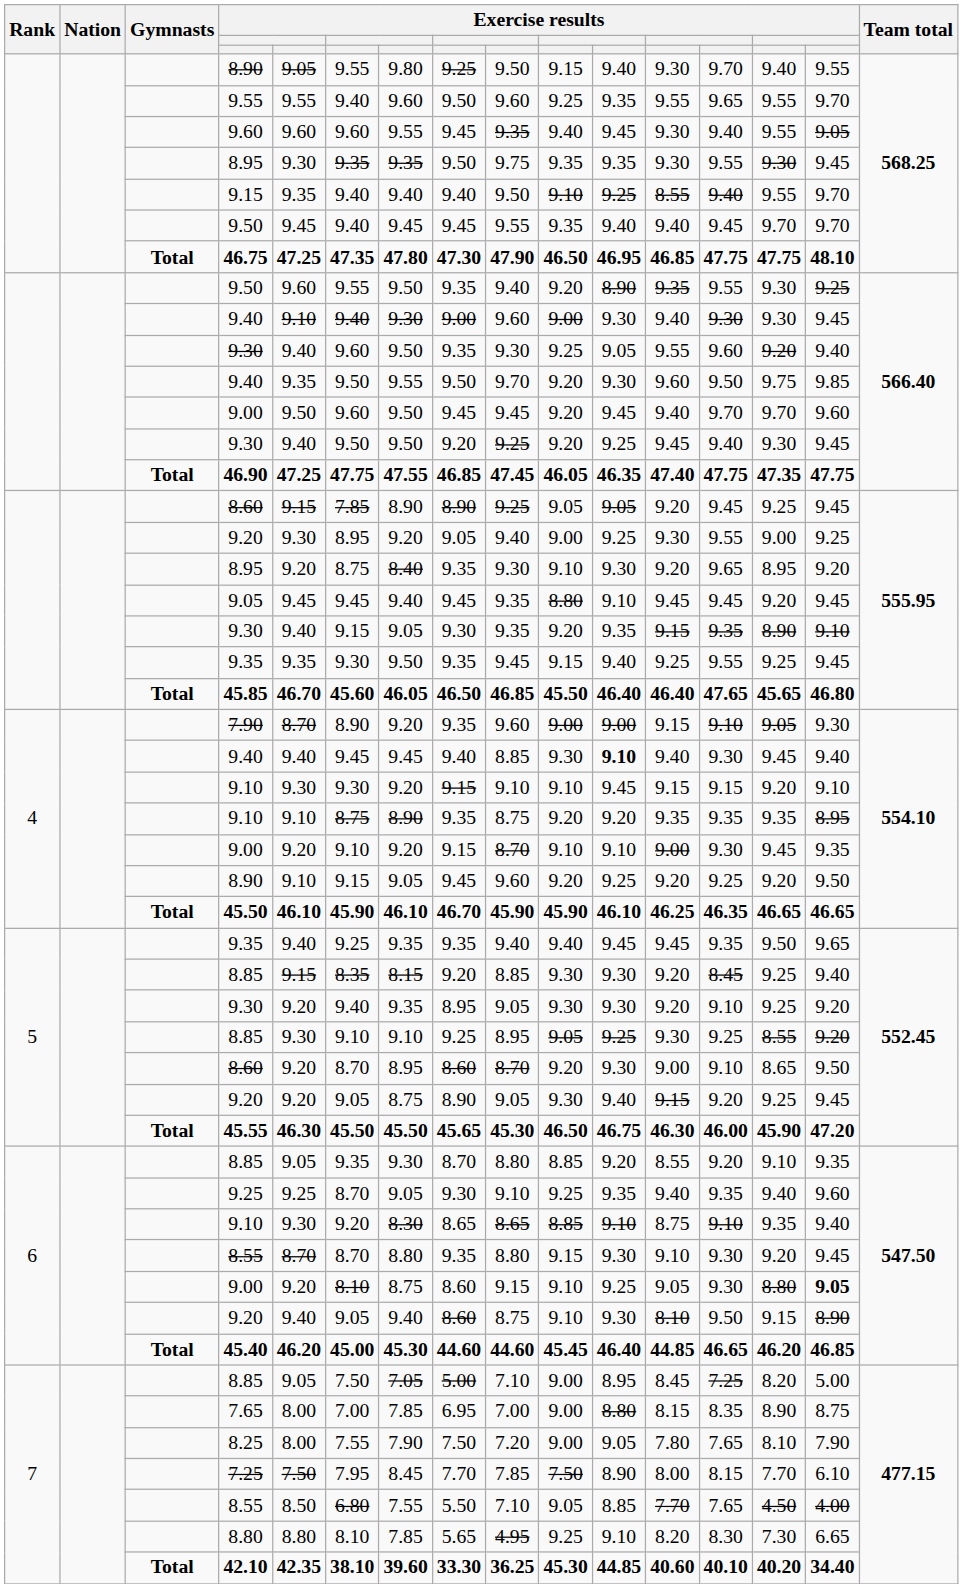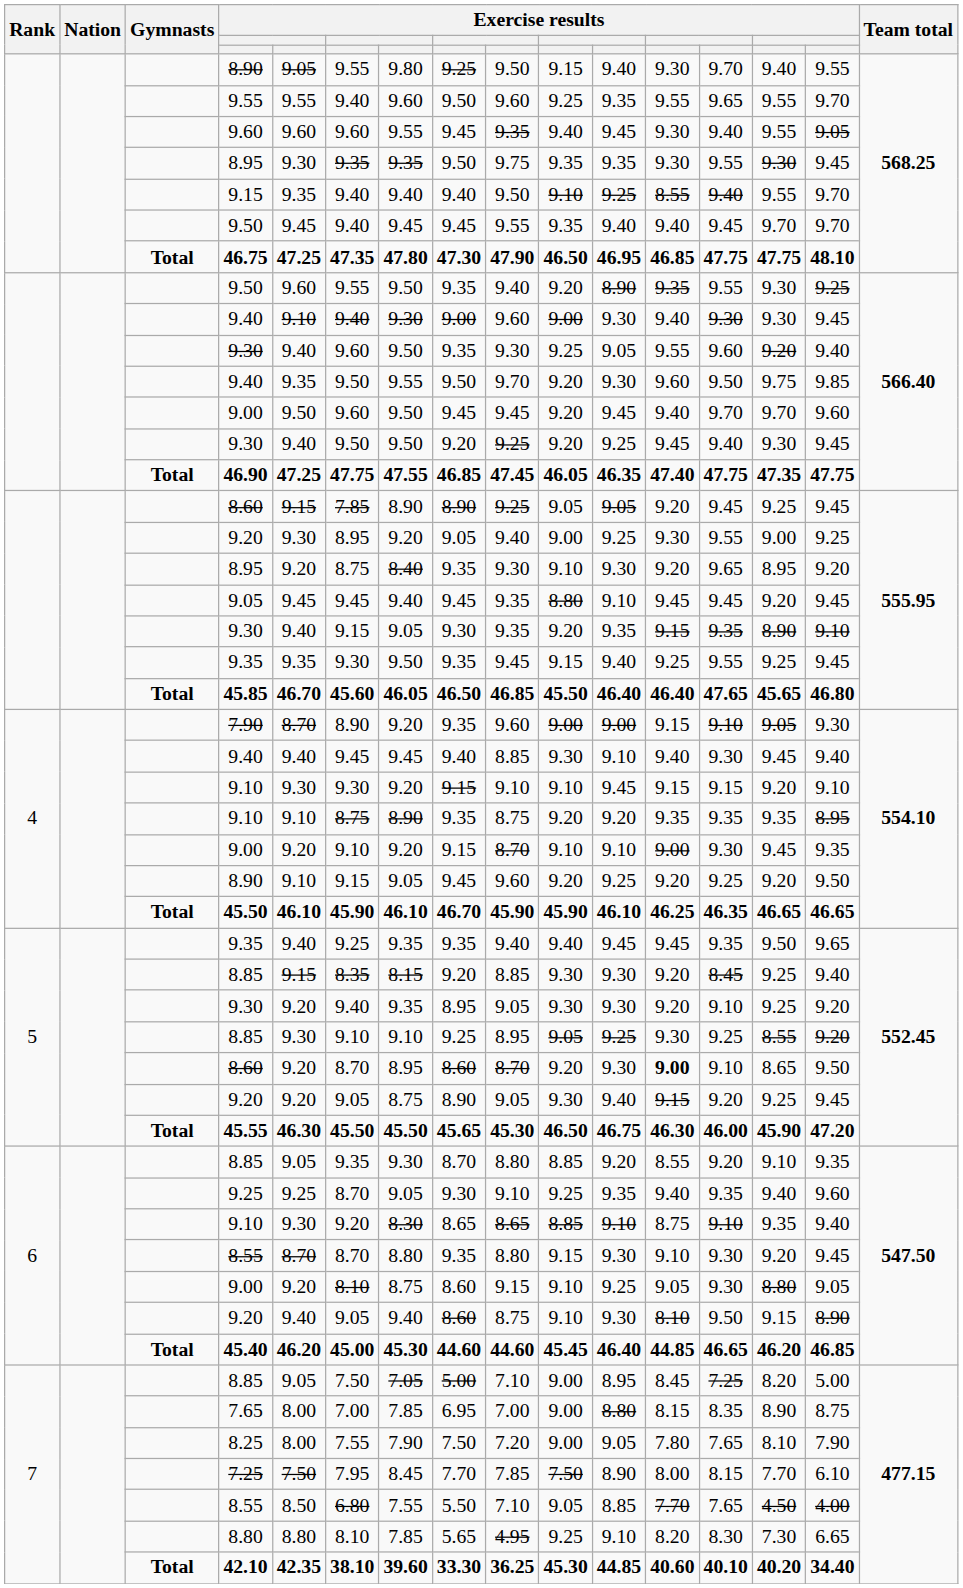(619, 756) bold -> (619, 756) normal
(672, 1068) normal -> (672, 1068) bold
(832, 1286) bold -> (832, 1286) normal
